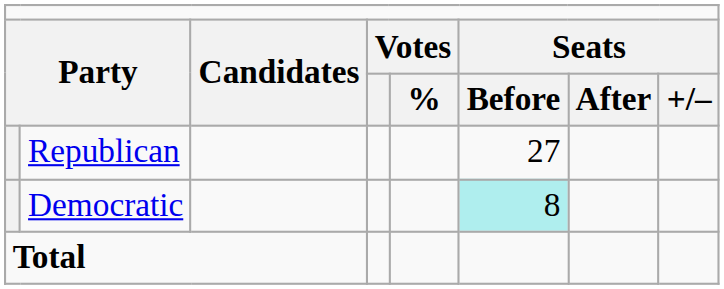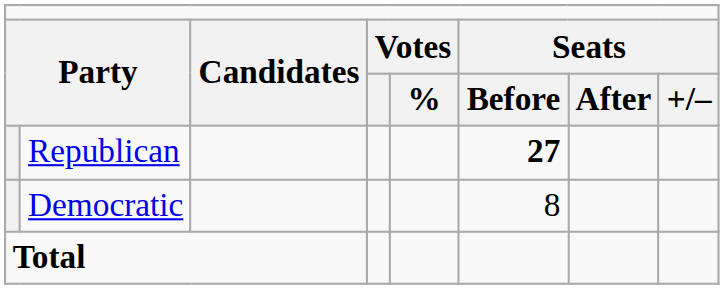(544, 151) normal -> (544, 151) bold
(552, 204) paleturquoise background -> (552, 204) no background
